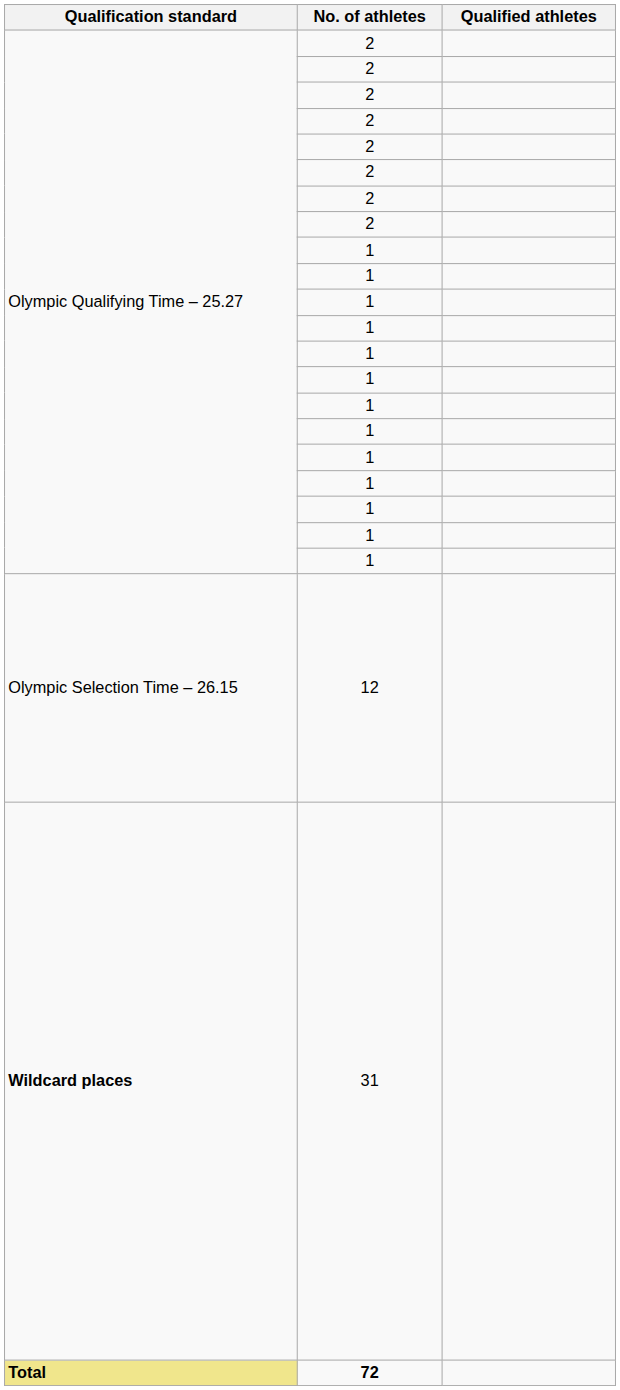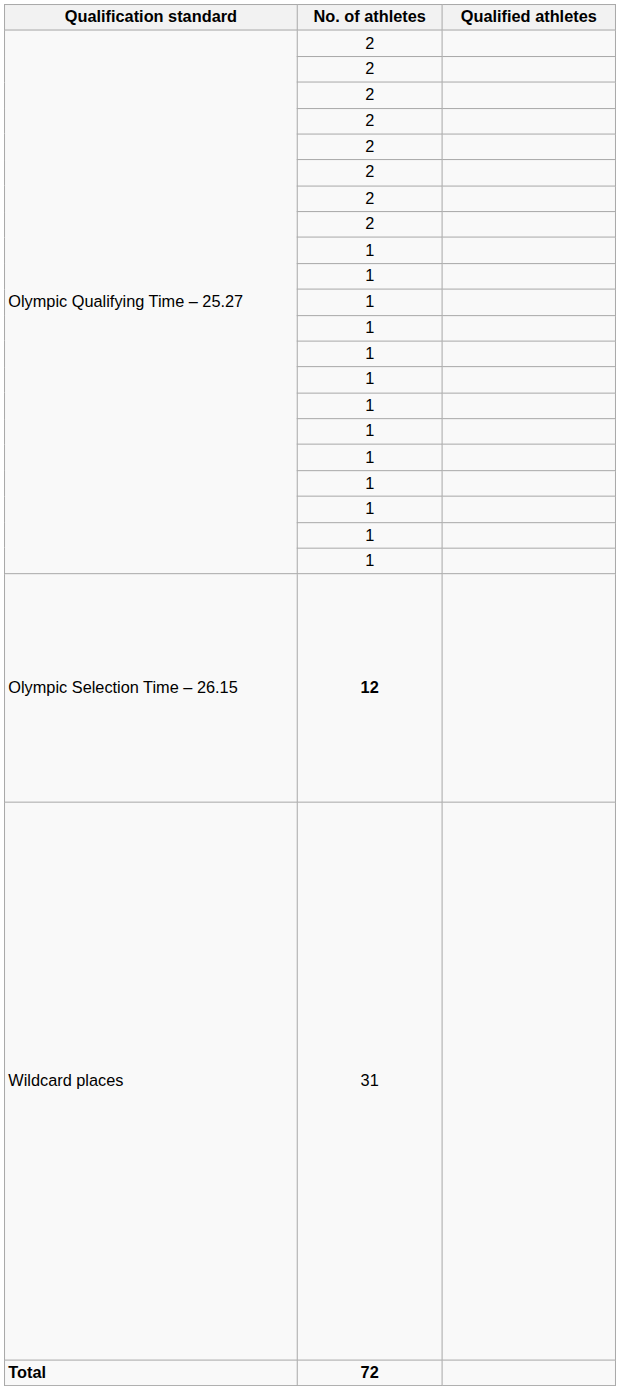(370, 687) normal -> (370, 687) bold
(70, 1080) bold -> (66, 1080) normal
(27, 1373) khaki background -> (27, 1373) no background
